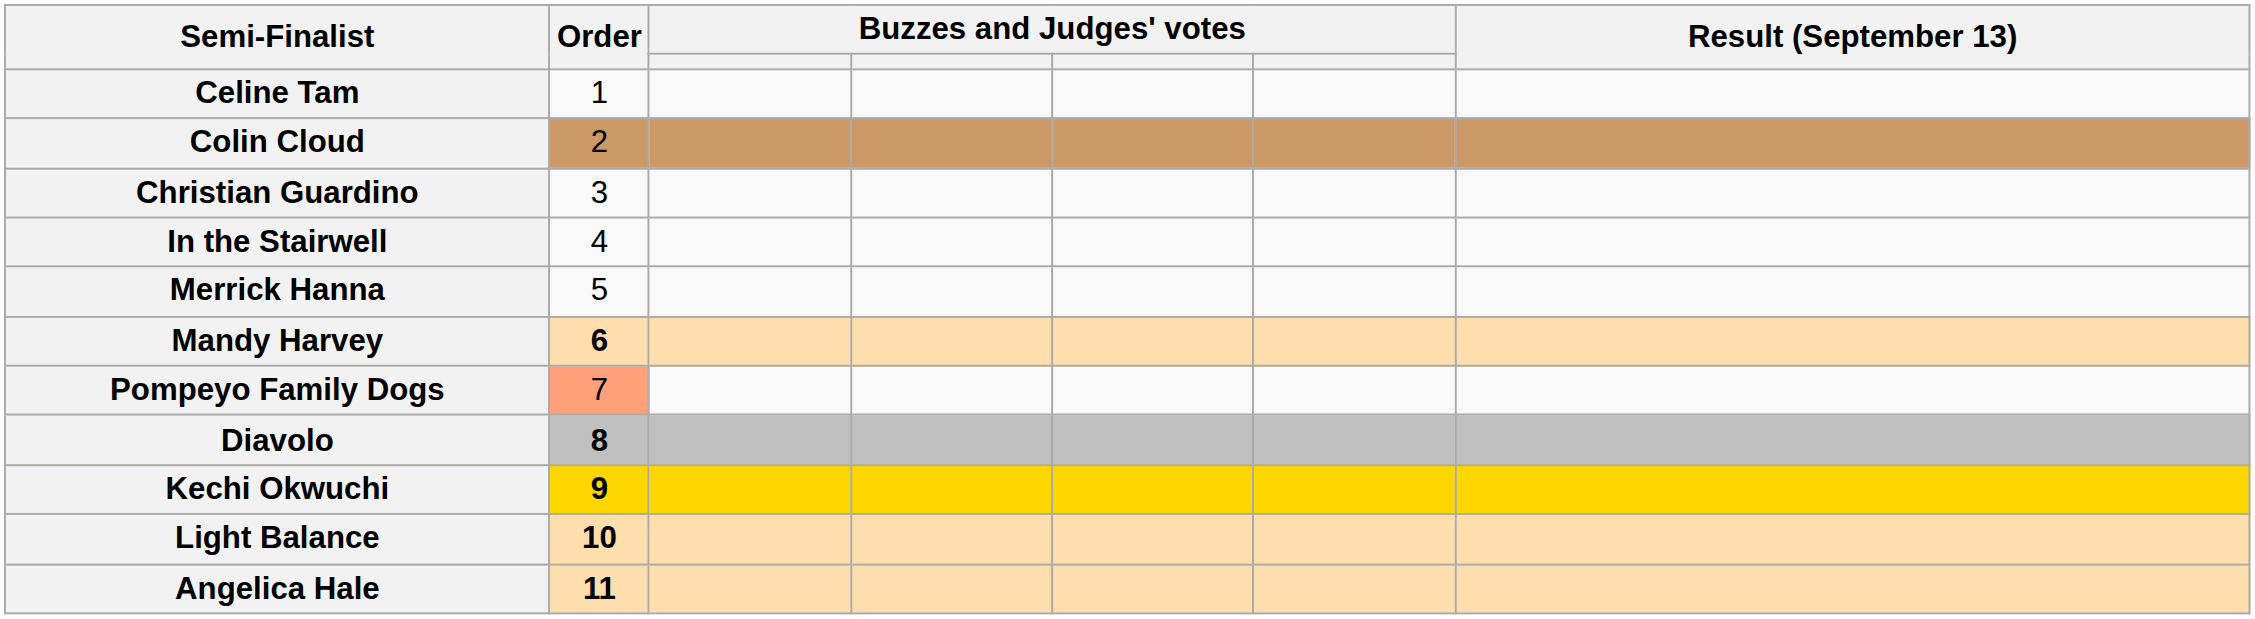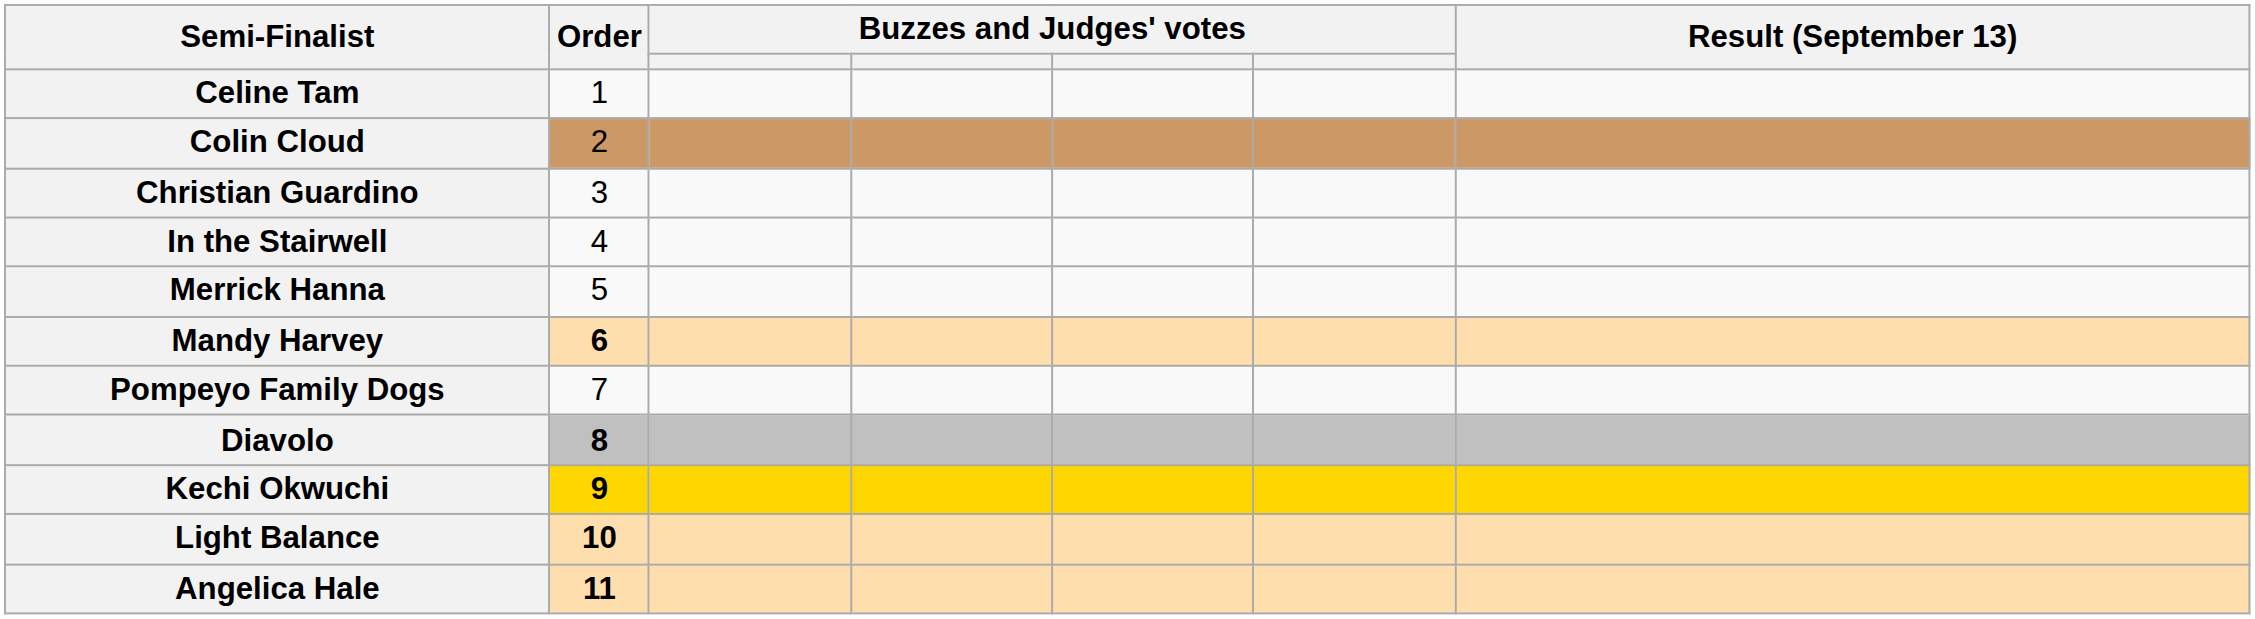(599, 389) lightsalmon background -> (599, 389) no background
